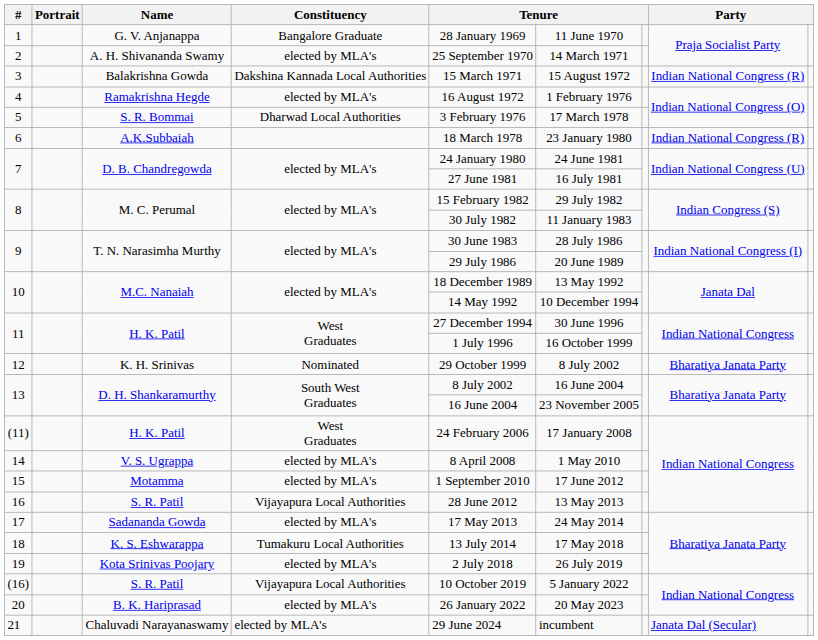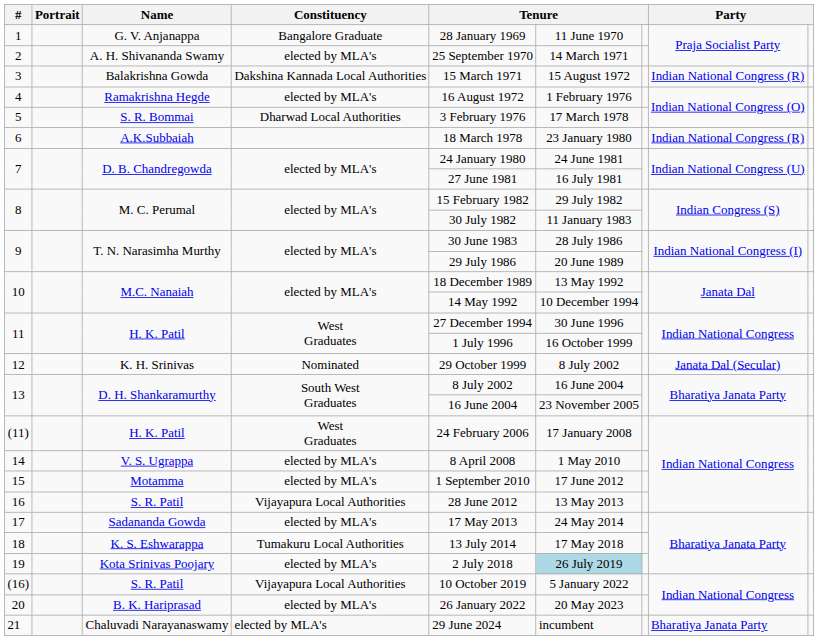(728, 364) Bharatiya Janata Party -> (728, 364) Janata Dal (Secular)
(589, 563) no background -> (589, 563) lightblue background
(703, 625) Janata Dal (Secular) -> (709, 625) Bharatiya Janata Party
